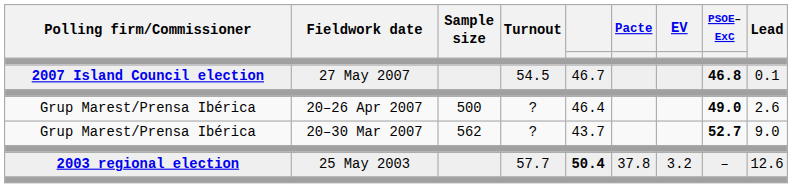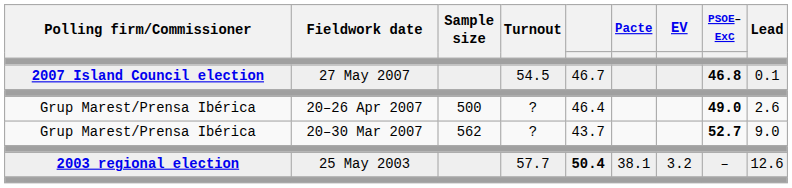(634, 165) 37.8 -> (634, 165) 38.1
